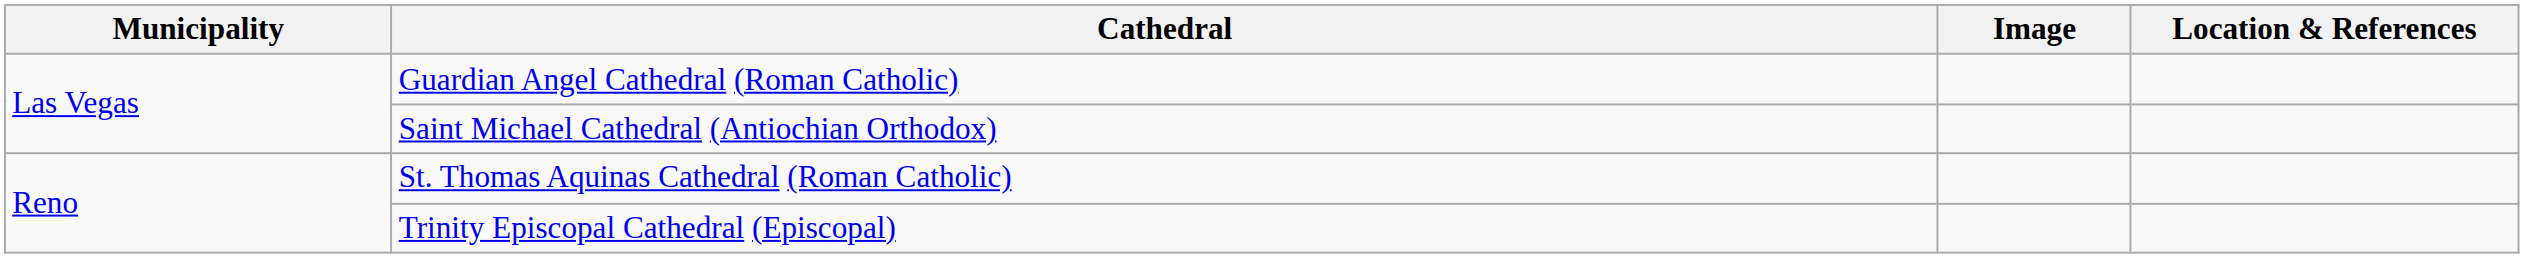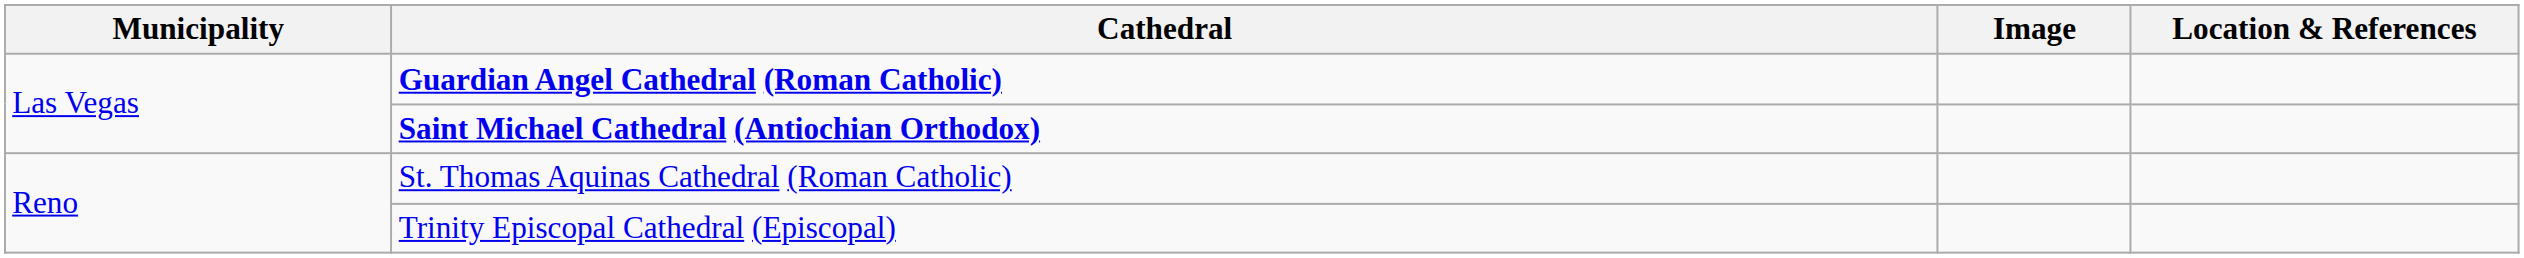(679, 78) normal -> (700, 78) bold
(698, 128) normal -> (719, 128) bold
